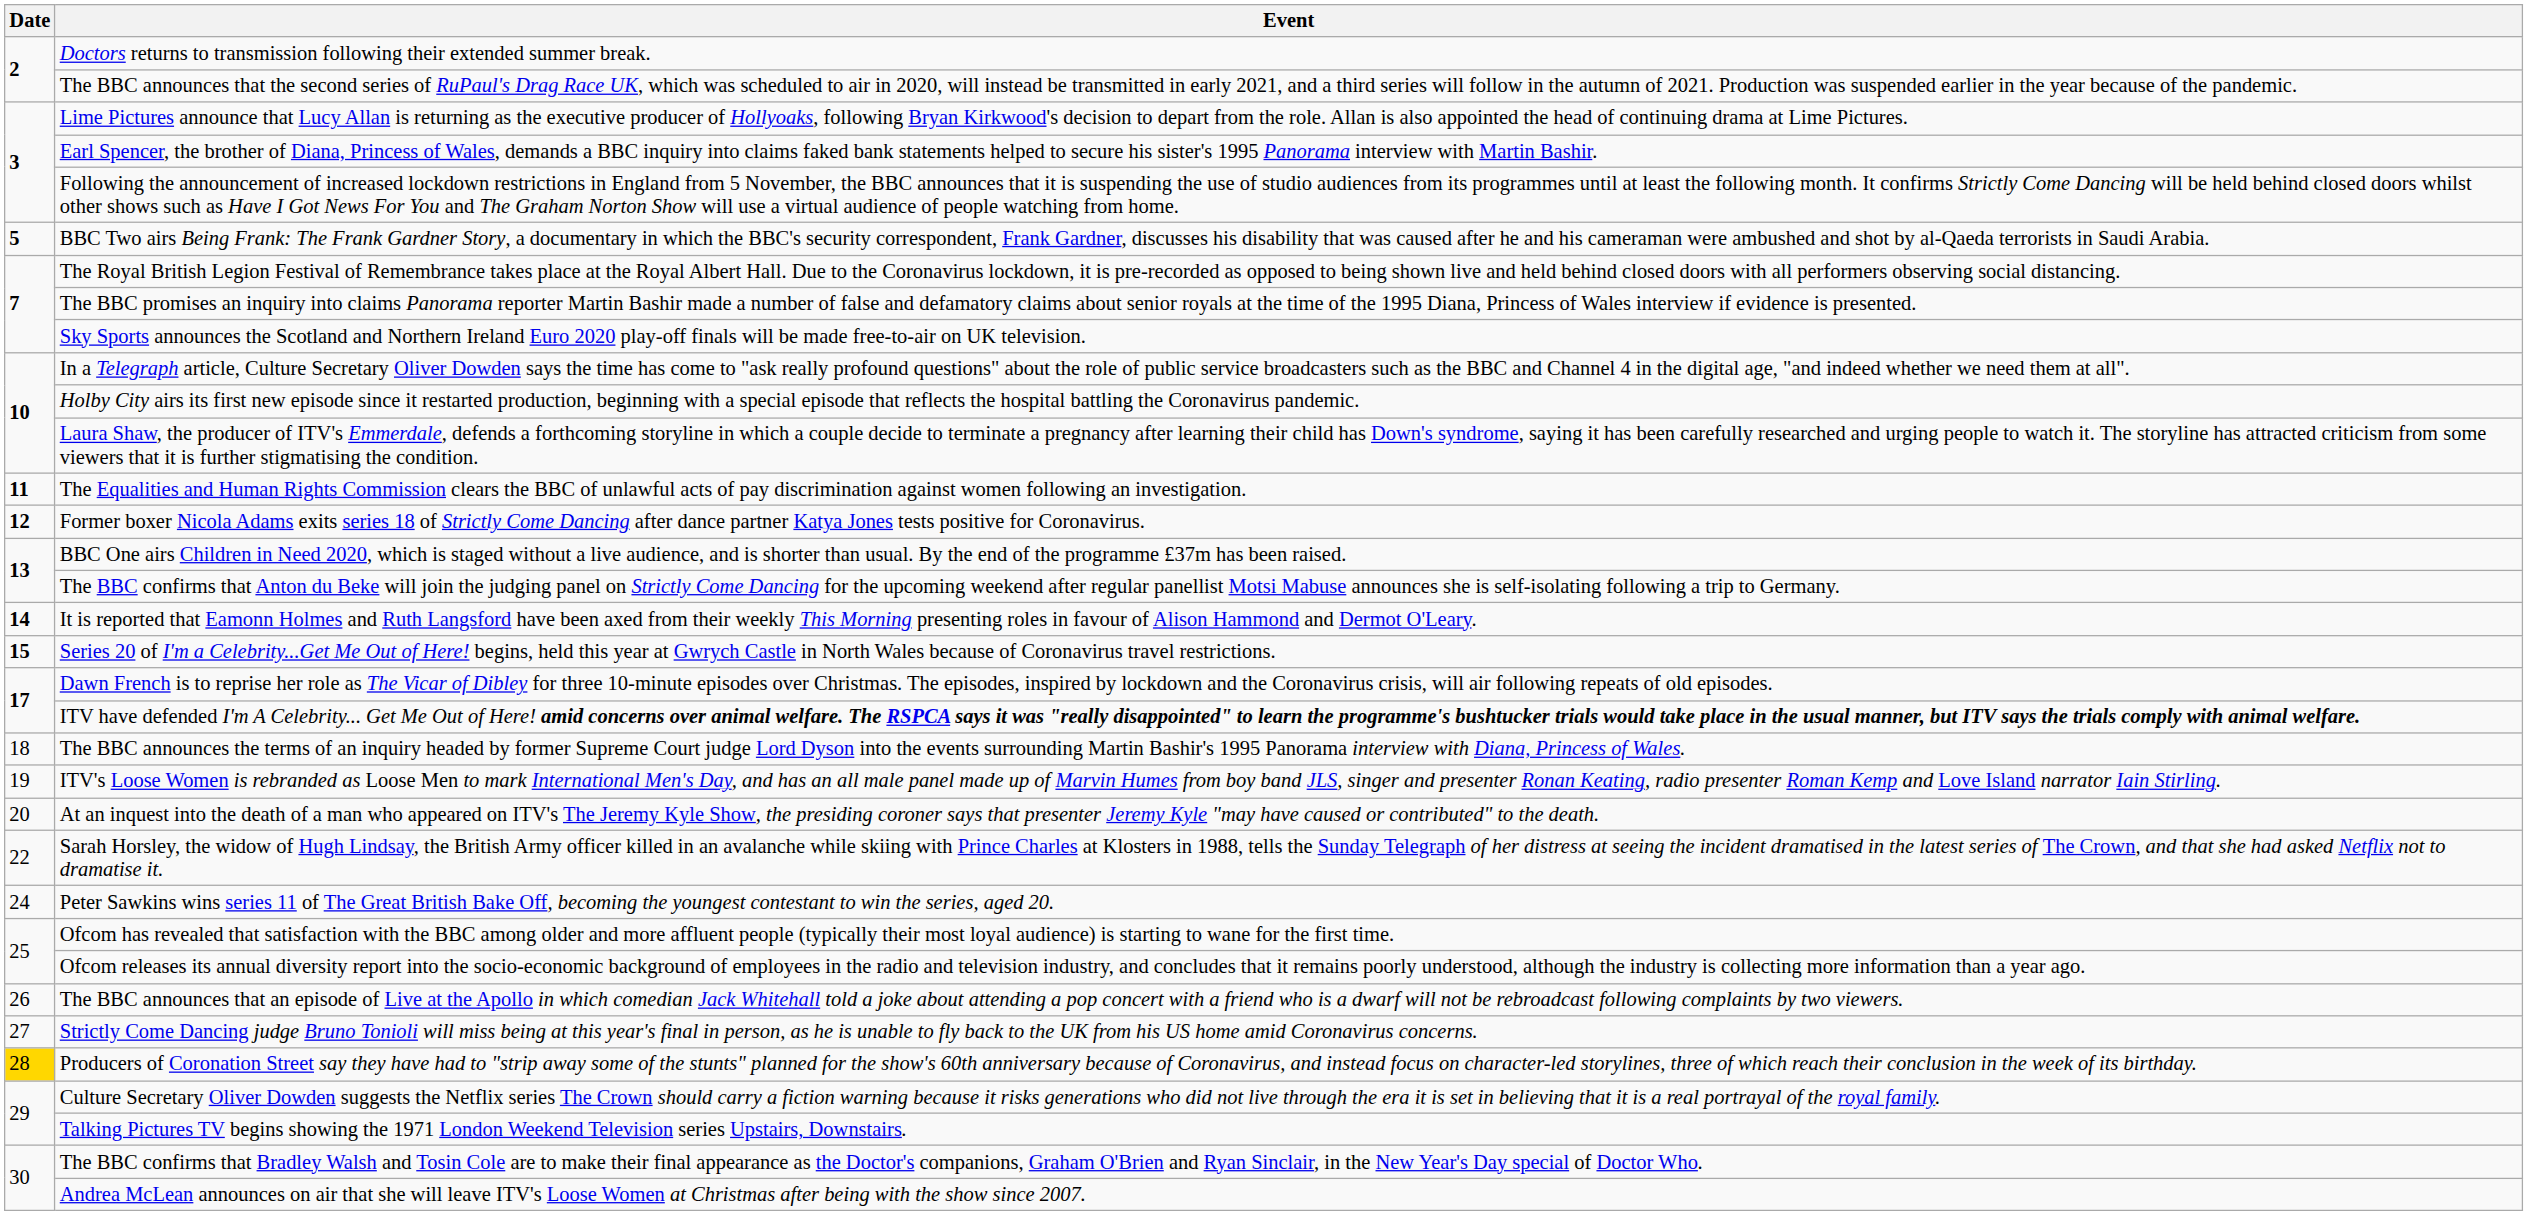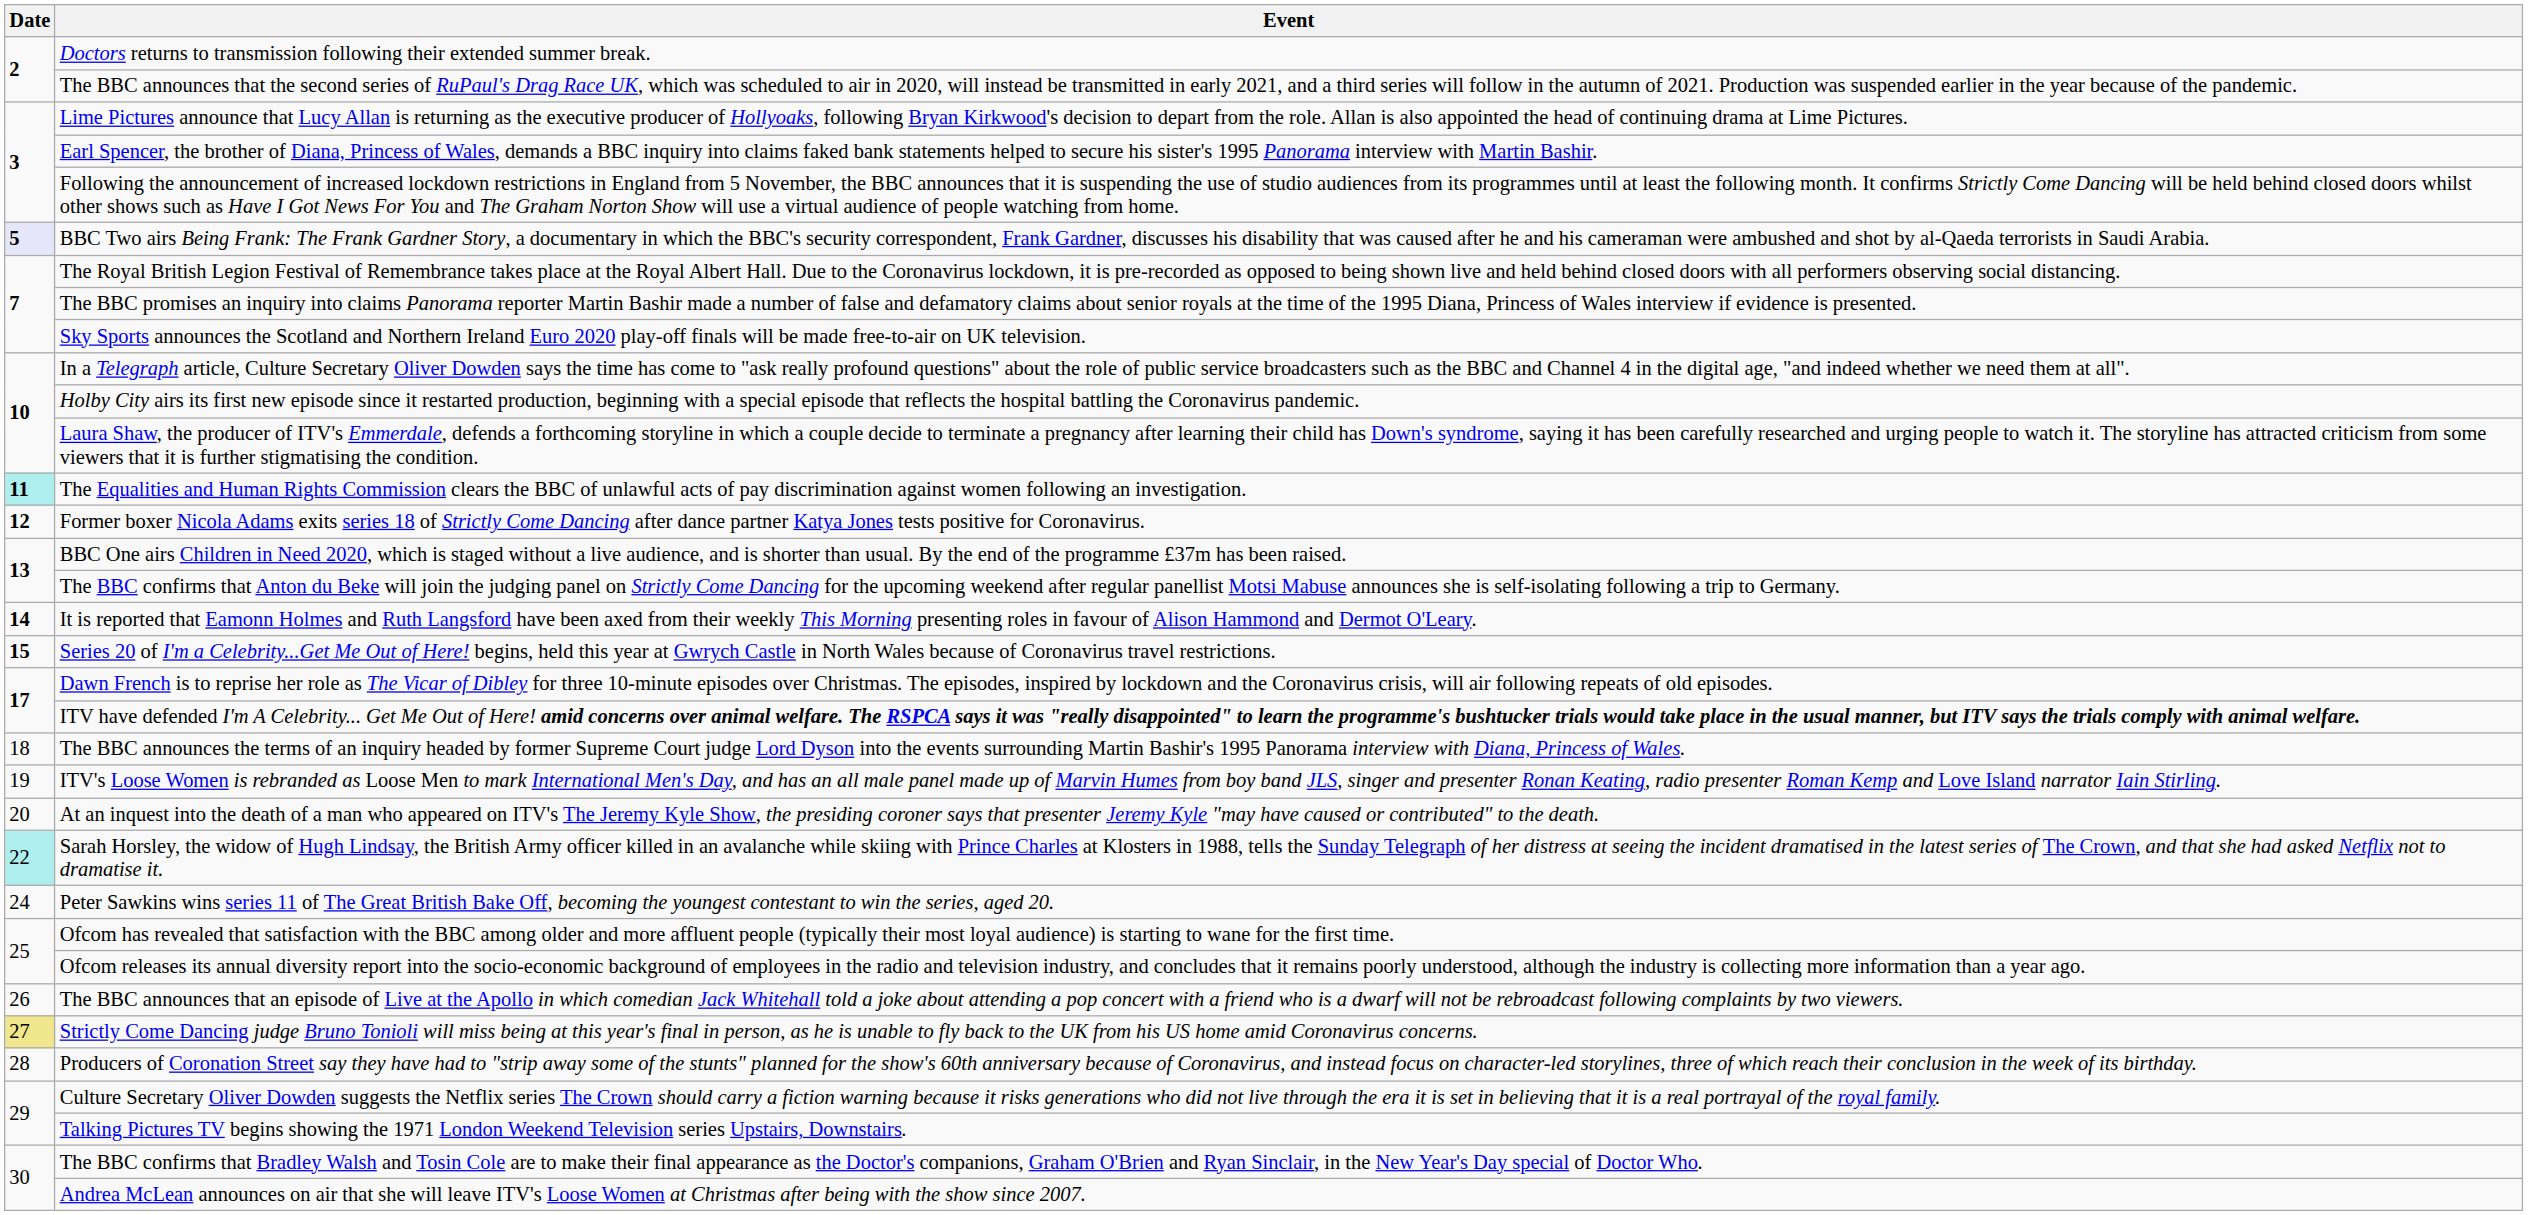(14, 238) no background -> (14, 238) lavender background
(19, 489) no background -> (19, 489) paleturquoise background
(20, 857) no background -> (20, 857) paleturquoise background
(20, 1031) no background -> (20, 1031) khaki background
(20, 1064) gold background -> (20, 1064) no background
